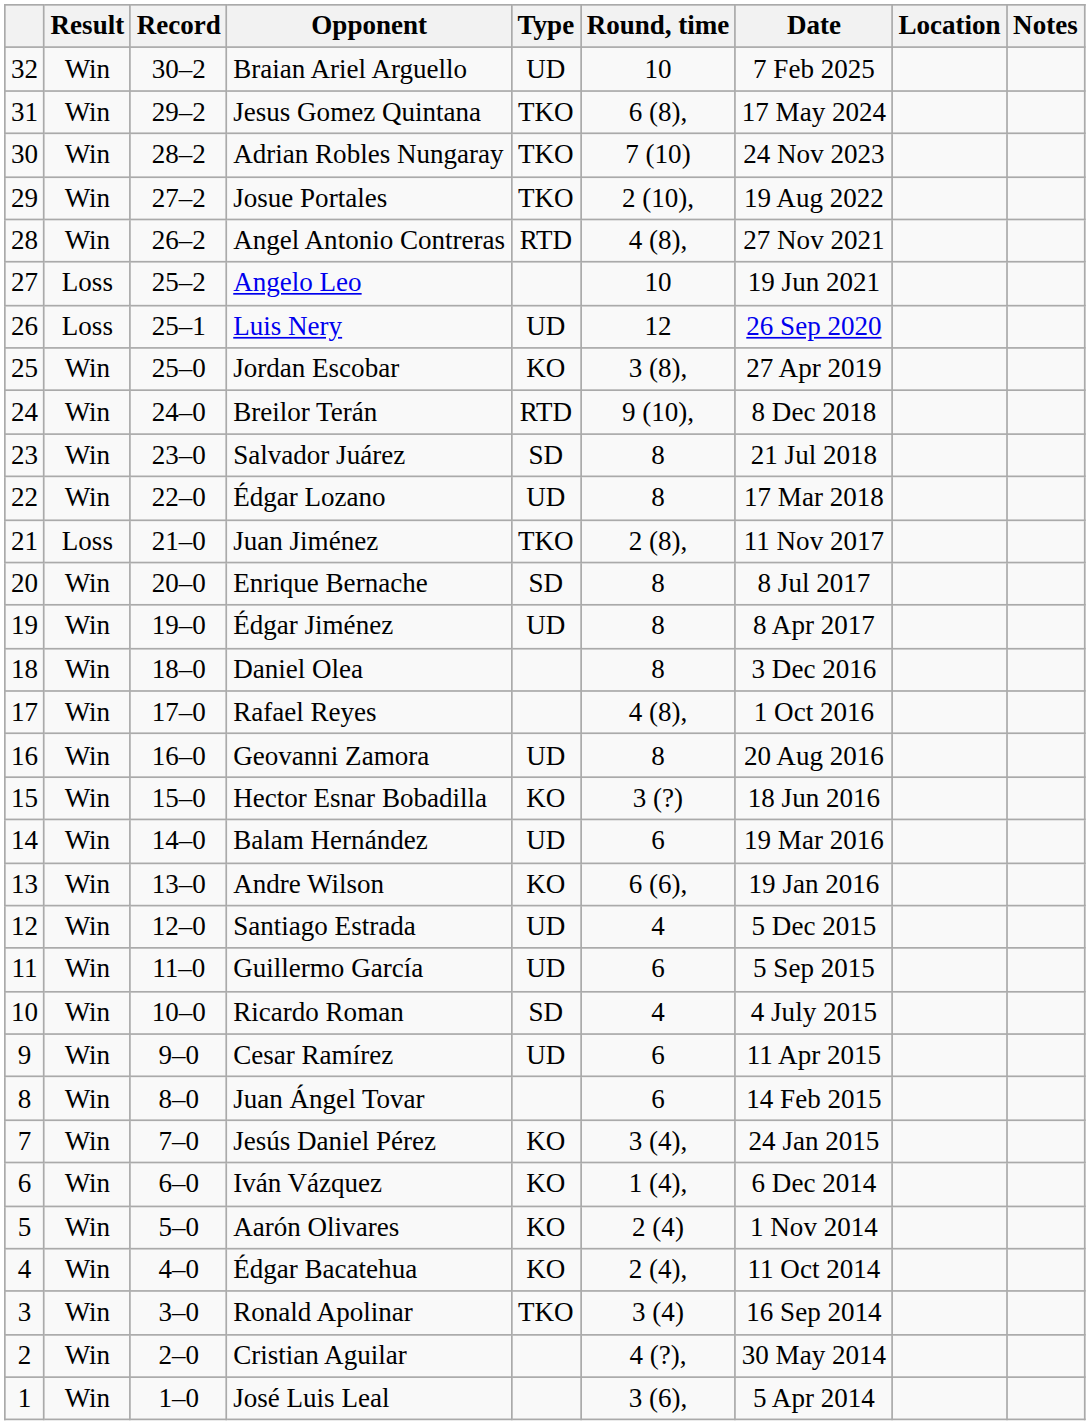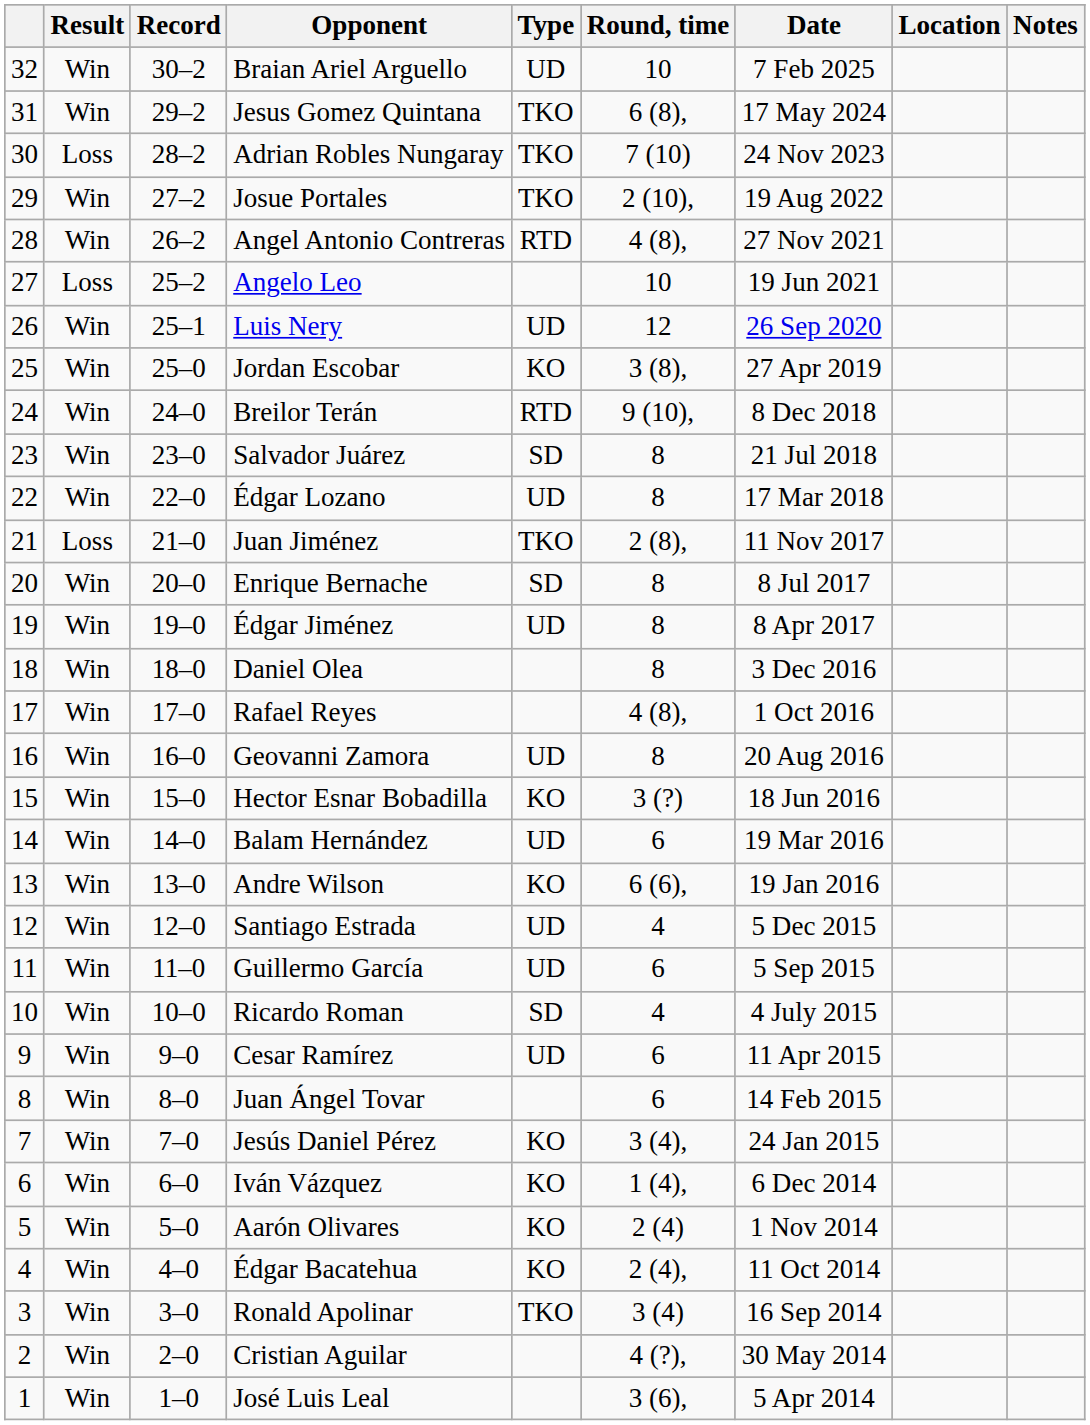(87, 154) Win -> (87, 154) Loss
(87, 326) Loss -> (87, 326) Win
